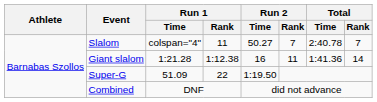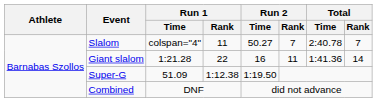(222, 59) 1:12.38 -> (222, 59) 22
(222, 74) 22 -> (222, 74) 1:12.38
